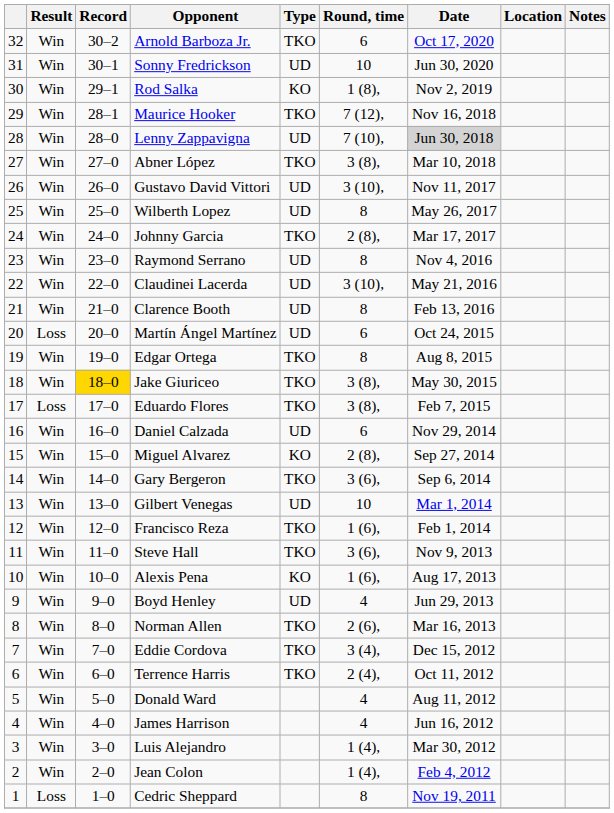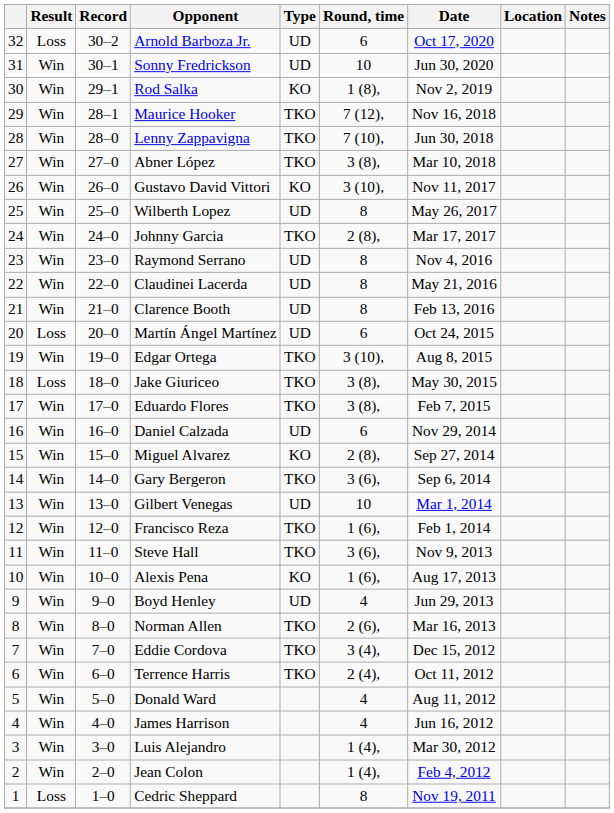(51, 41) Win -> (51, 41) Loss
(300, 41) TKO -> (300, 41) UD
(300, 138) UD -> (300, 138) TKO
(454, 138) lightgrey background -> (454, 138) no background
(300, 187) UD -> (300, 187) KO
(364, 284) 3 (10), -> (364, 284) 8
(364, 357) 8 -> (364, 357) 3 (10),
(51, 382) Win -> (51, 382) Loss
(103, 382) gold background -> (103, 382) no background
(51, 406) Loss -> (51, 406) Win
